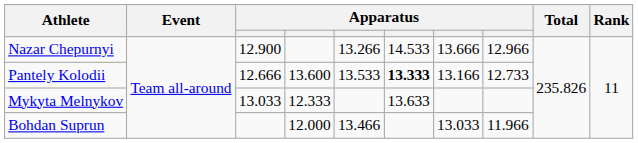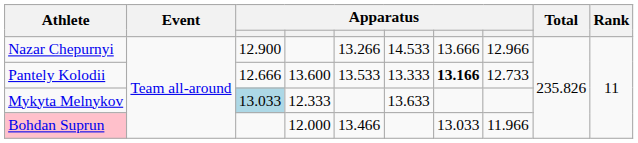(409, 75) bold -> (409, 75) normal
(458, 75) normal -> (458, 75) bold
(260, 100) no background -> (260, 100) lightblue background
(56, 126) no background -> (56, 126) pink background
